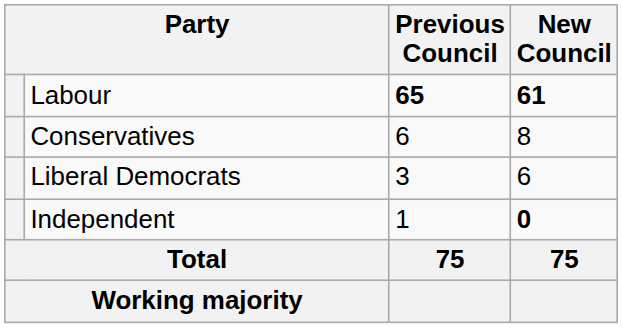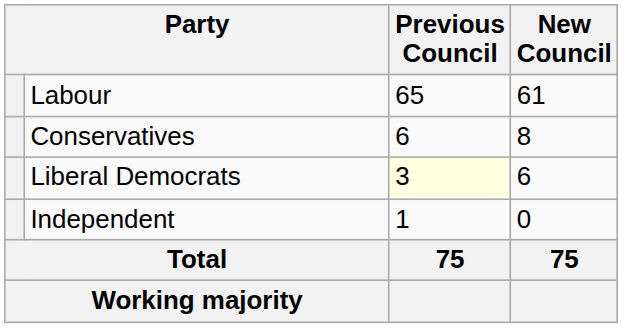(410, 95) bold -> (410, 95) normal
(531, 95) bold -> (531, 95) normal
(403, 177) no background -> (403, 177) lightyellow background
(524, 218) bold -> (524, 218) normal
